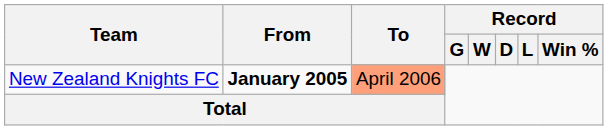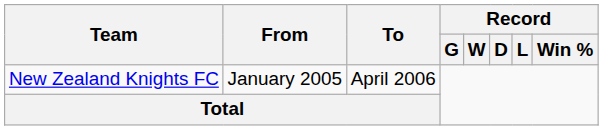(287, 79) bold -> (285, 79) normal
(398, 79) lightsalmon background -> (393, 79) no background
